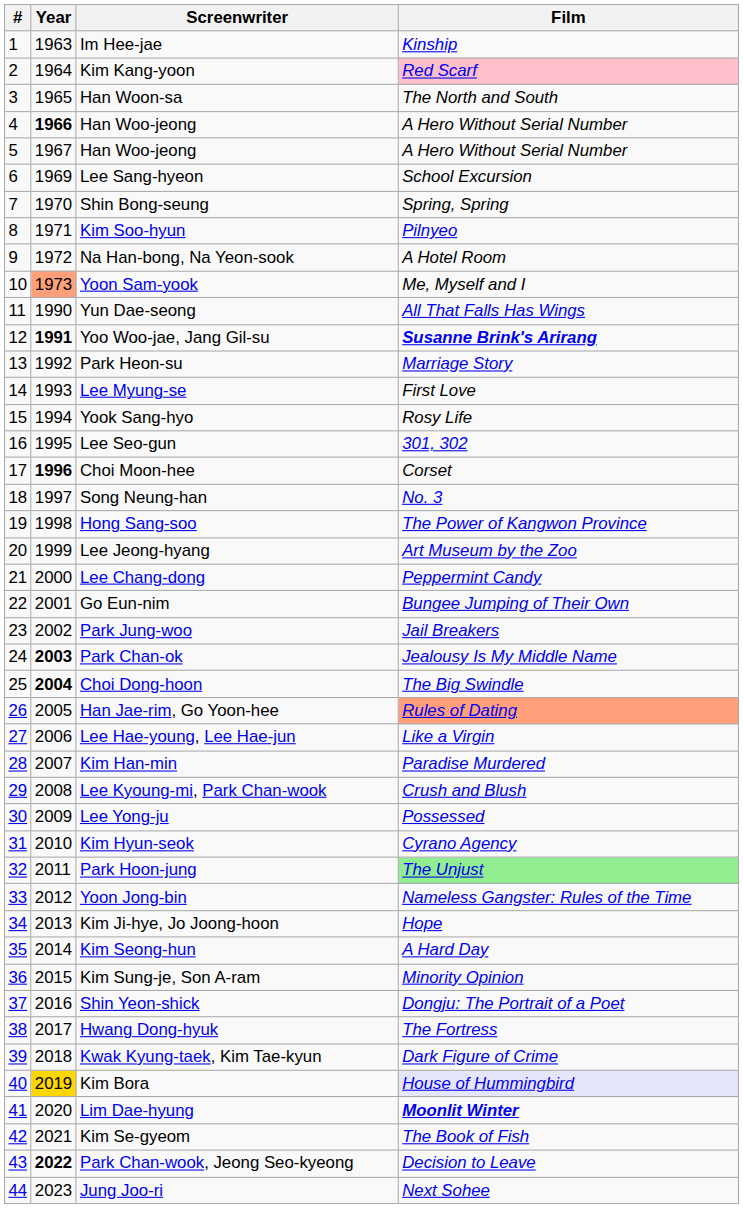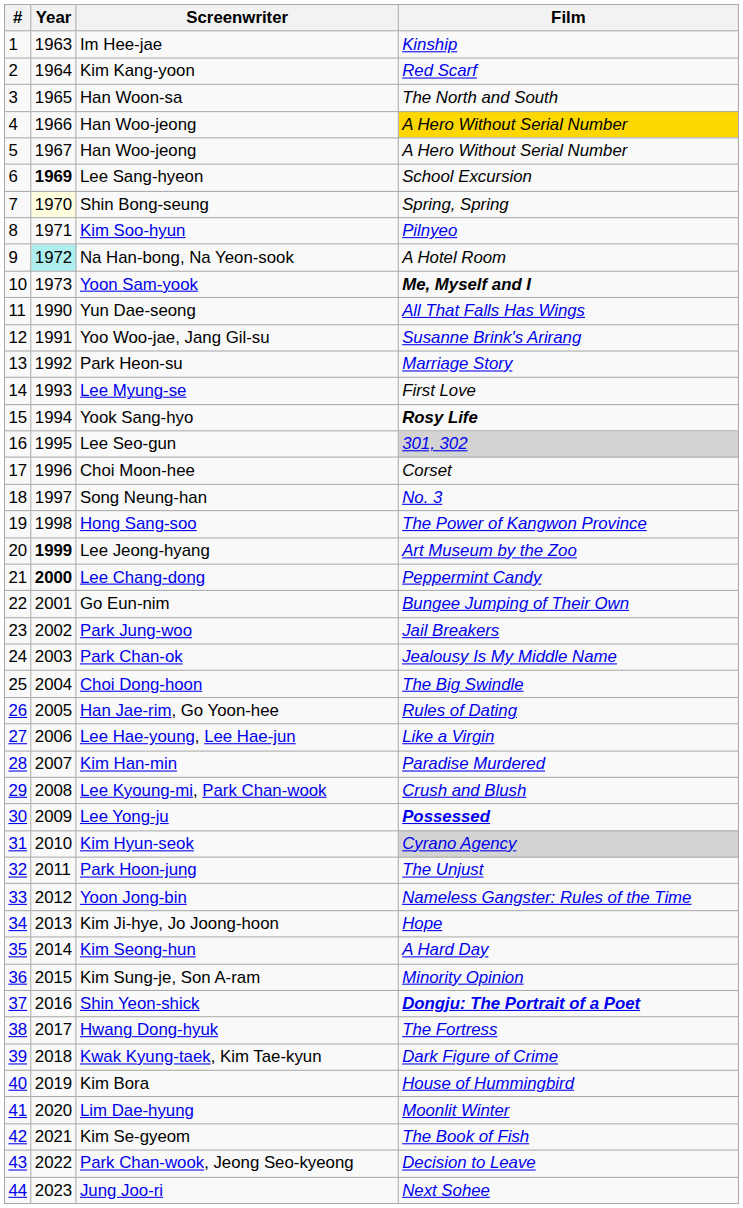(440, 71) pink background -> (440, 71) no background
(54, 124) bold -> (54, 124) normal
(515, 124) no background -> (515, 124) gold background
(54, 177) normal -> (54, 177) bold
(54, 204) no background -> (54, 204) lightyellow background
(54, 257) no background -> (54, 257) paleturquoise background
(54, 284) lightsalmon background -> (54, 284) no background
(464, 284) normal -> (467, 284) bold
(54, 337) bold -> (54, 337) normal
(500, 337) bold -> (492, 337) normal
(437, 417) normal -> (440, 417) bold
(435, 444) no background -> (435, 444) lightgrey background
(54, 470) bold -> (54, 470) normal
(54, 550) normal -> (54, 550) bold
(54, 577) normal -> (54, 577) bold
(54, 657) bold -> (54, 657) normal
(54, 683) bold -> (54, 683) normal
(460, 710) lightsalmon background -> (460, 710) no background
(443, 817) normal -> (446, 817) bold
(459, 843) no background -> (459, 843) lightgrey background
(443, 870) lightgreen background -> (443, 870) no background
(513, 1003) normal -> (521, 1003) bold
(54, 1083) gold background -> (54, 1083) no background
(488, 1083) lavender background -> (488, 1083) no background
(460, 1110) bold -> (456, 1110) normal
(54, 1163) bold -> (54, 1163) normal
